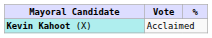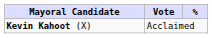(49, 26) paleturquoise background -> (49, 26) no background
